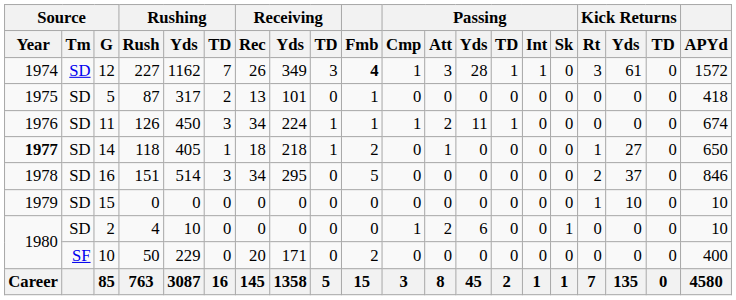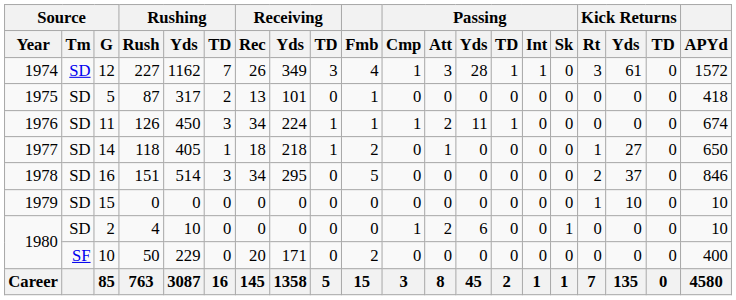(374, 70) bold -> (374, 70) normal
(41, 149) bold -> (41, 149) normal
